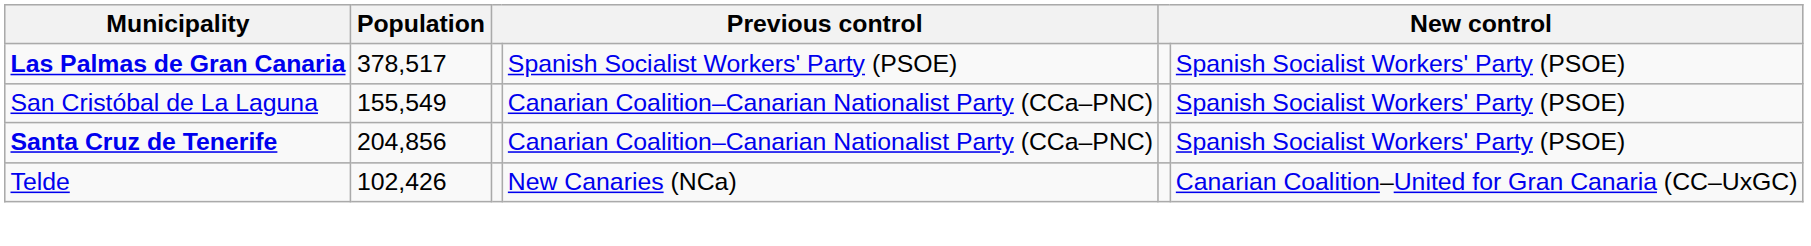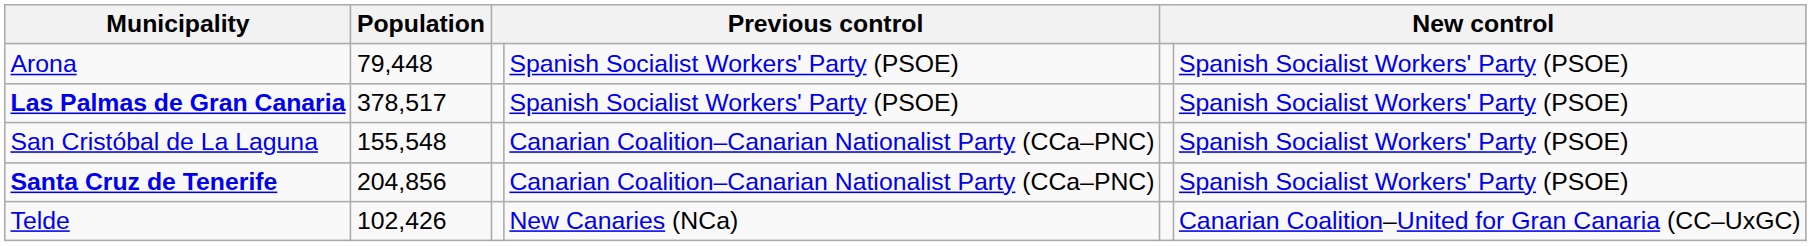+ row: (44, 63)
(402, 102) 155,549 -> (402, 142) 155,548
